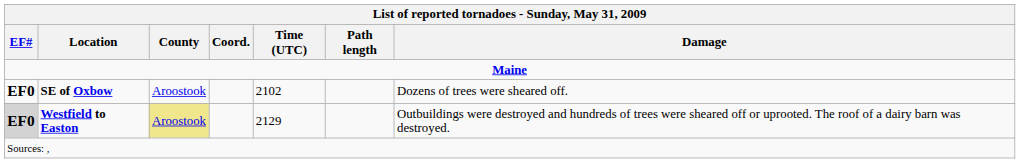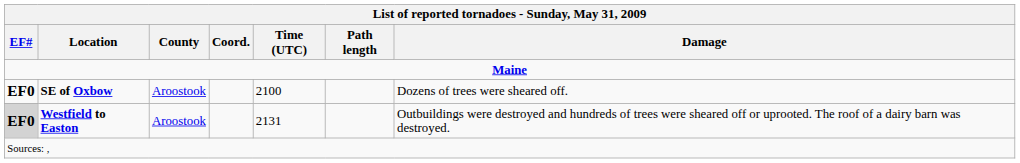(269, 91) 2102 -> (269, 91) 2100
(179, 120) khaki background -> (179, 120) no background
(269, 120) 2129 -> (269, 120) 2131
